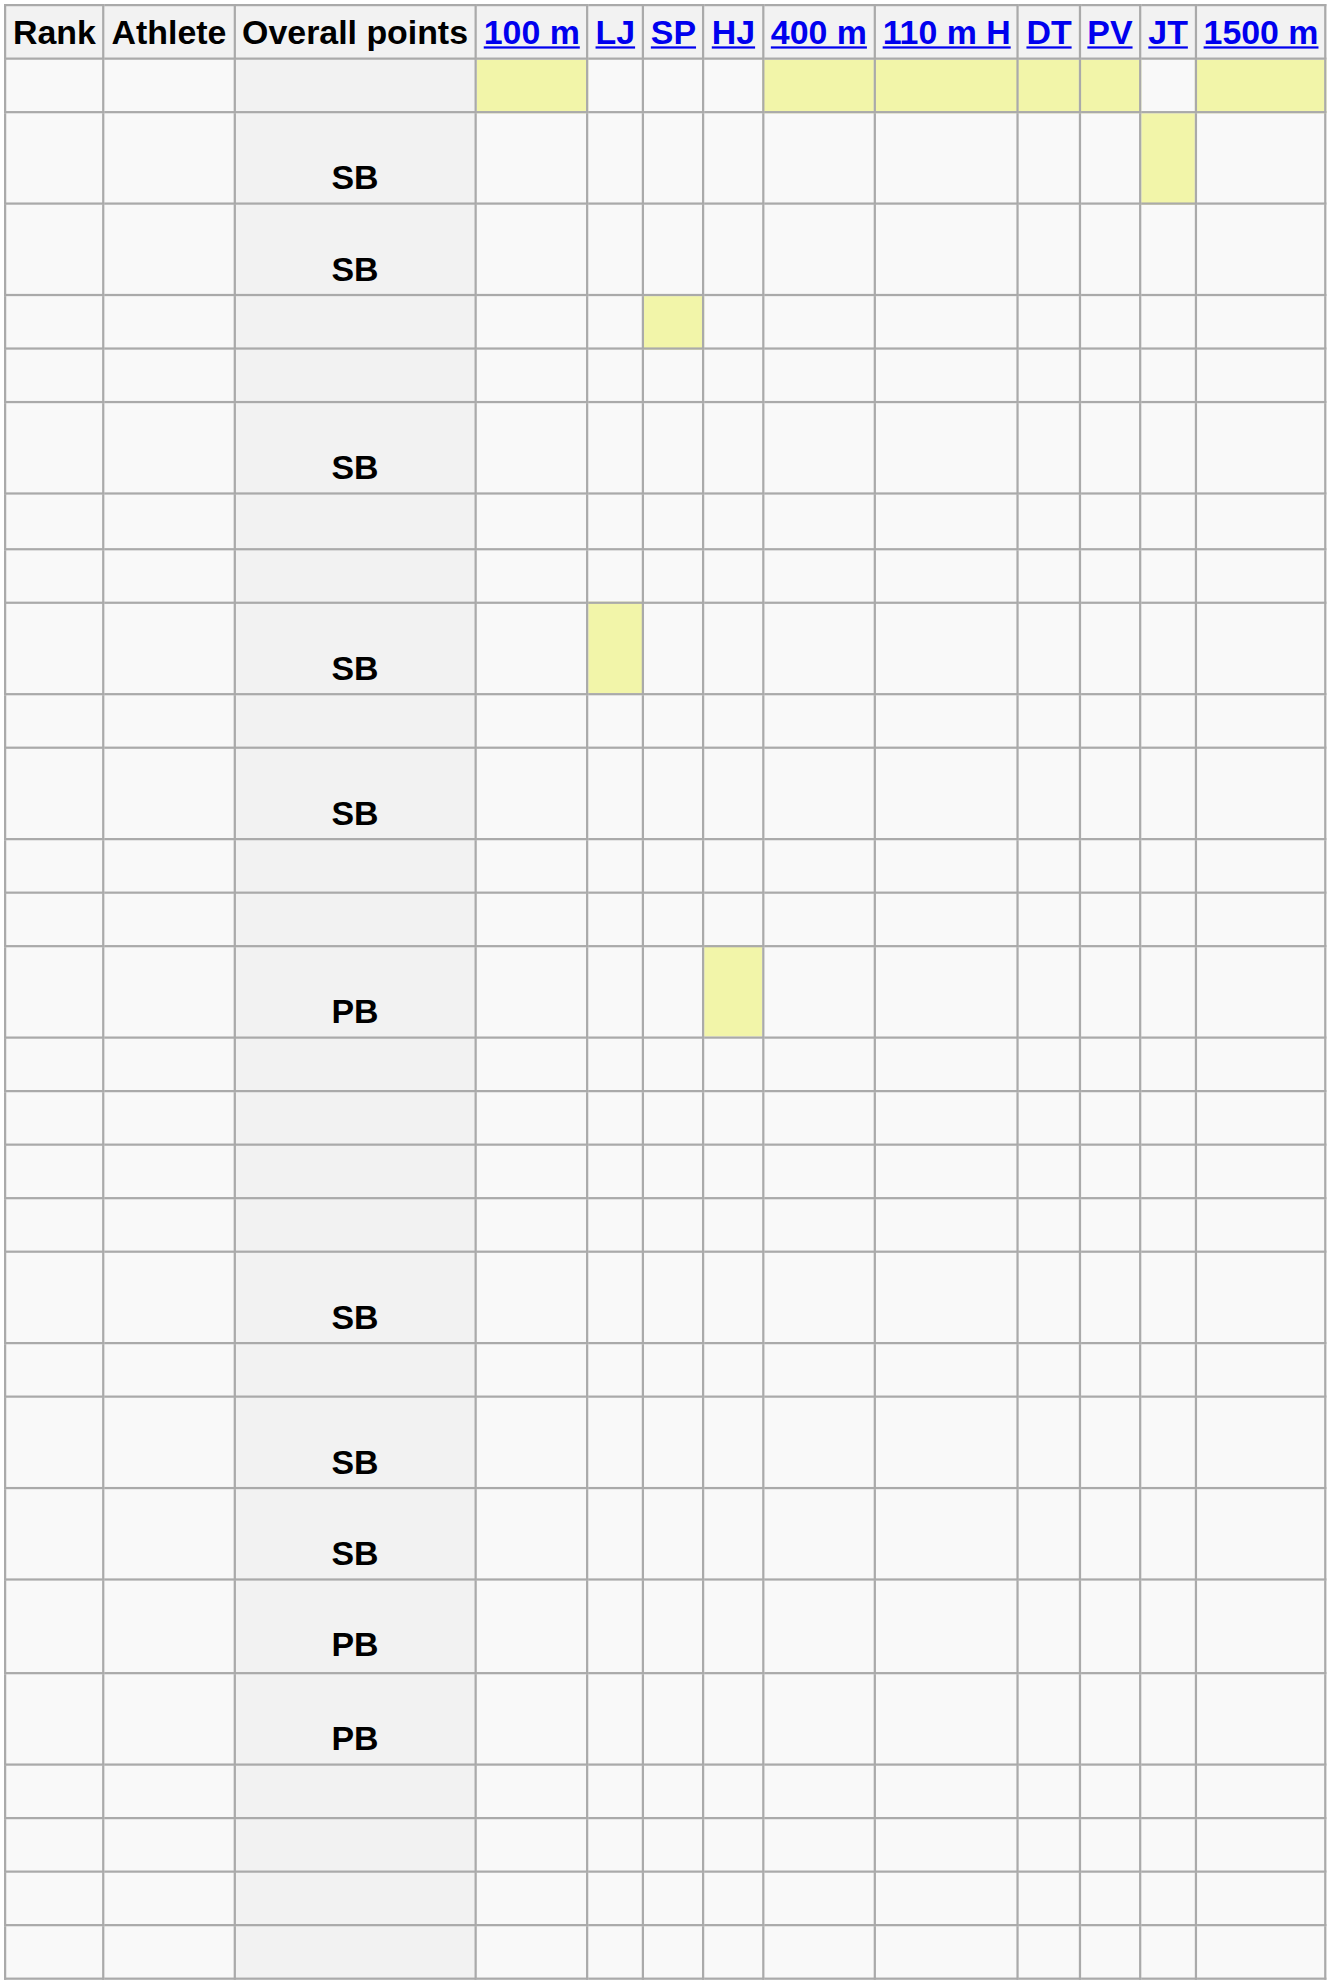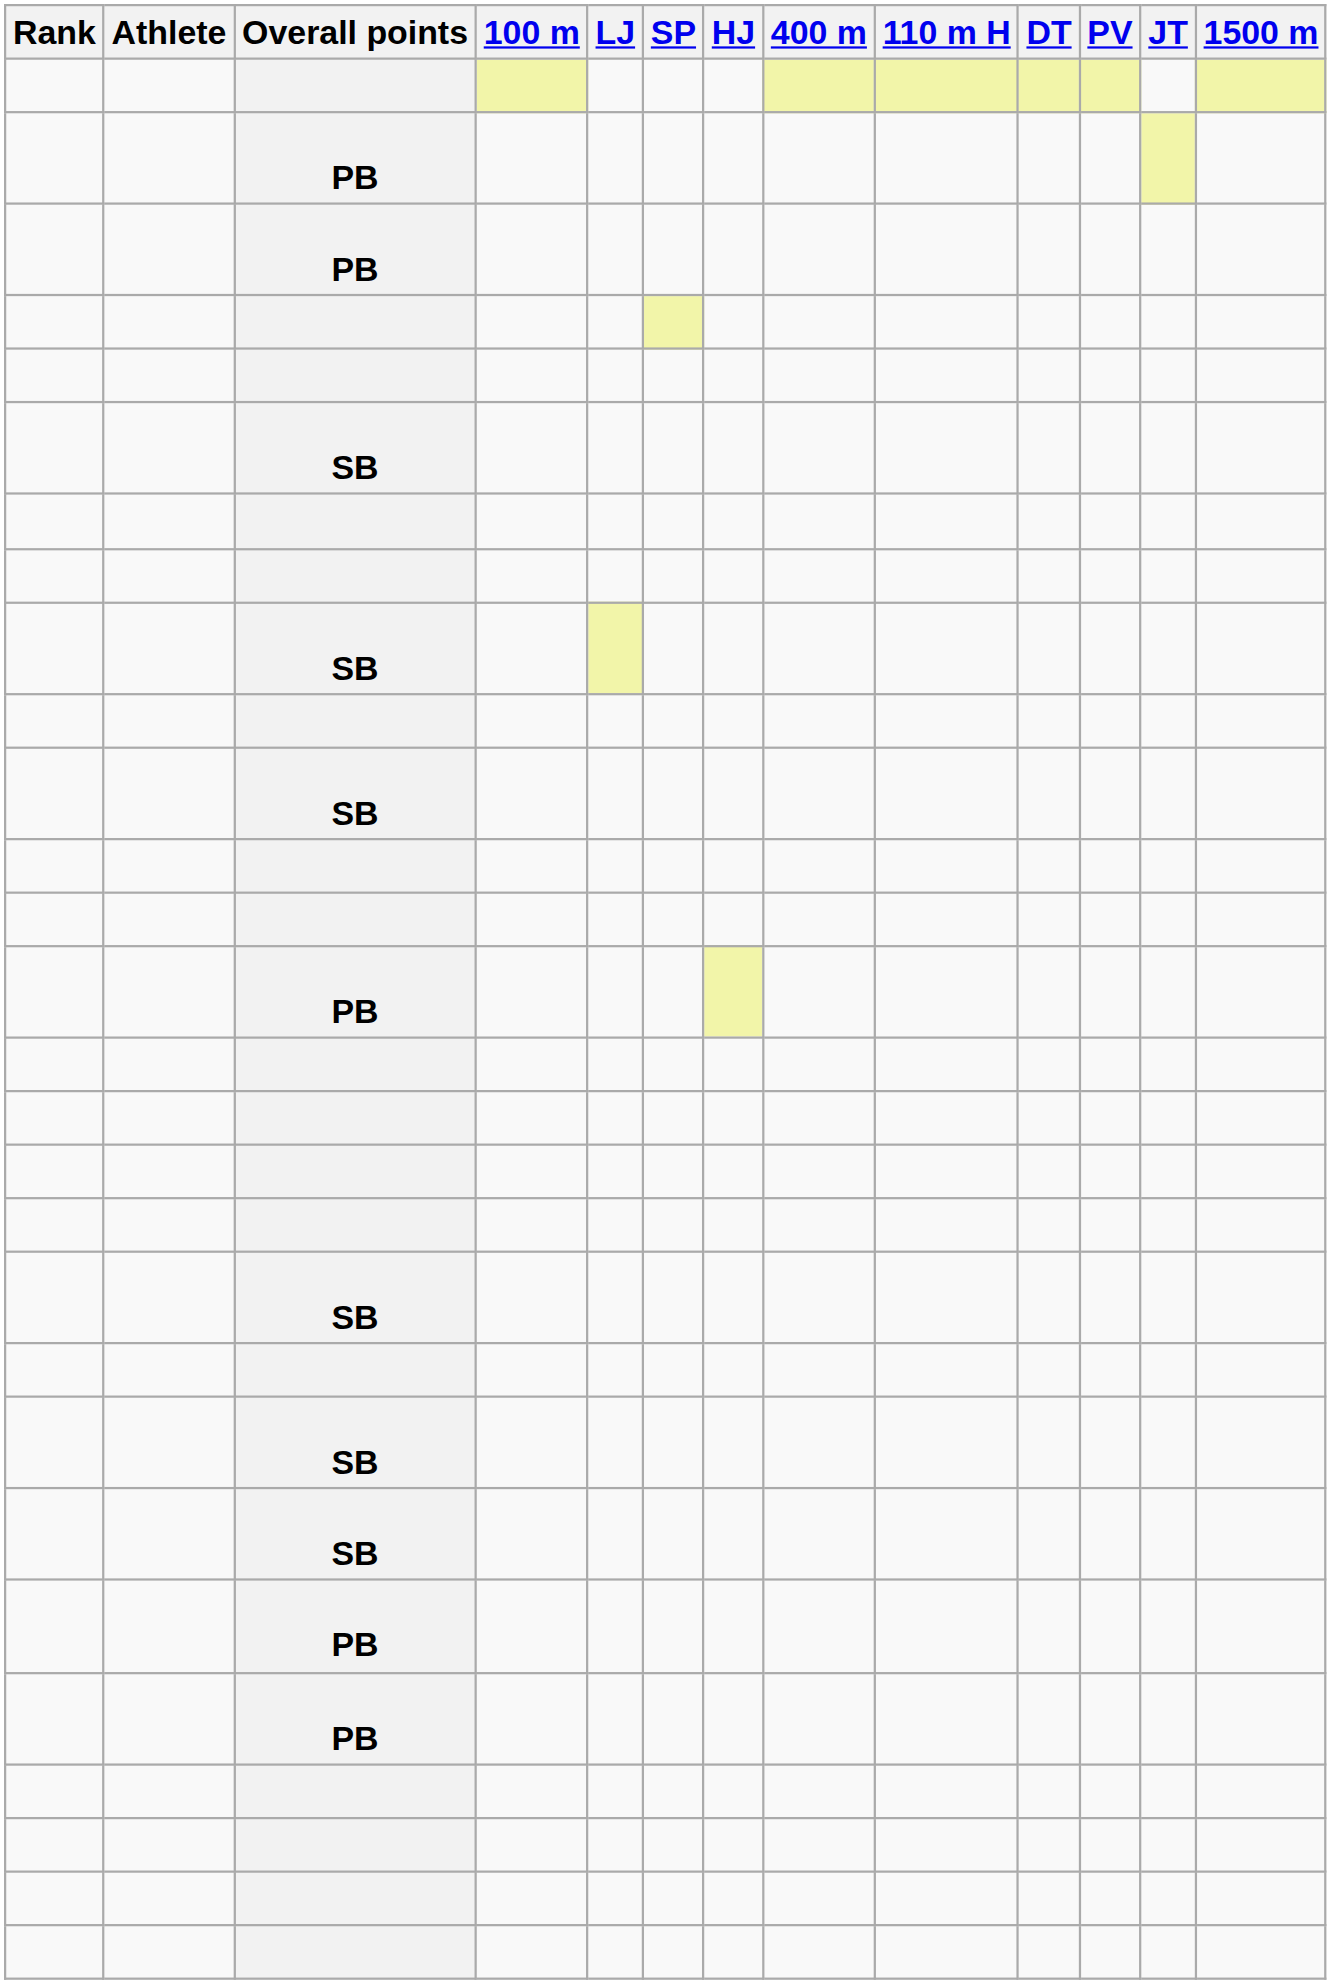(355, 177) SB -> (355, 177) PB
(355, 269) SB -> (355, 269) PB
